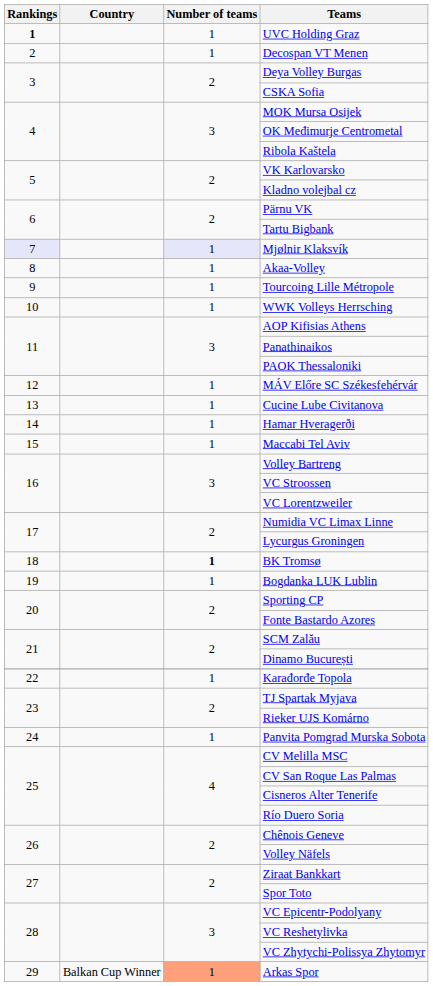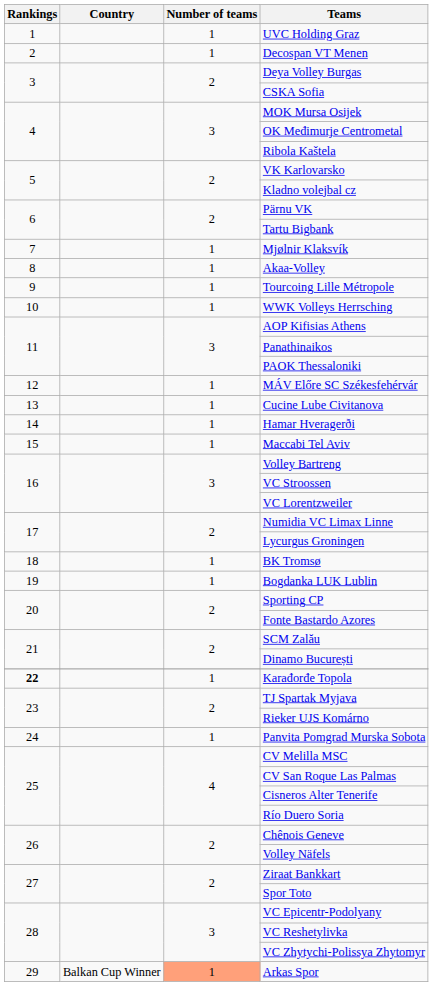(32, 33) bold -> (32, 33) normal
(32, 248) lavender background -> (32, 248) no background
(212, 248) lavender background -> (212, 248) no background
(212, 561) bold -> (212, 561) normal
(32, 678) normal -> (32, 678) bold
